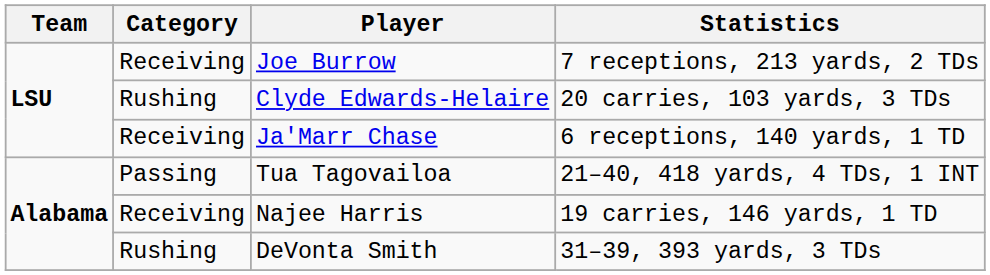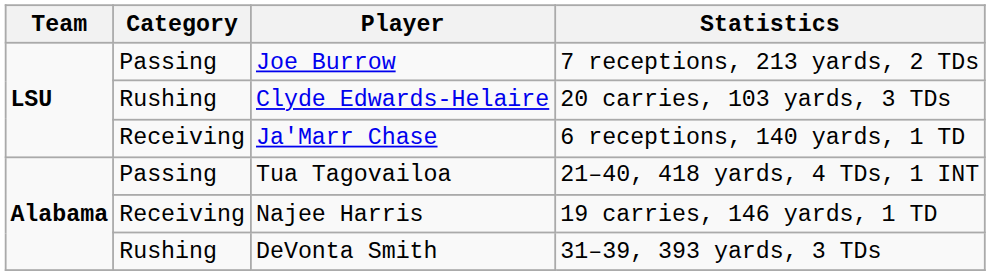(182, 62) Receiving -> (168, 62) Passing
